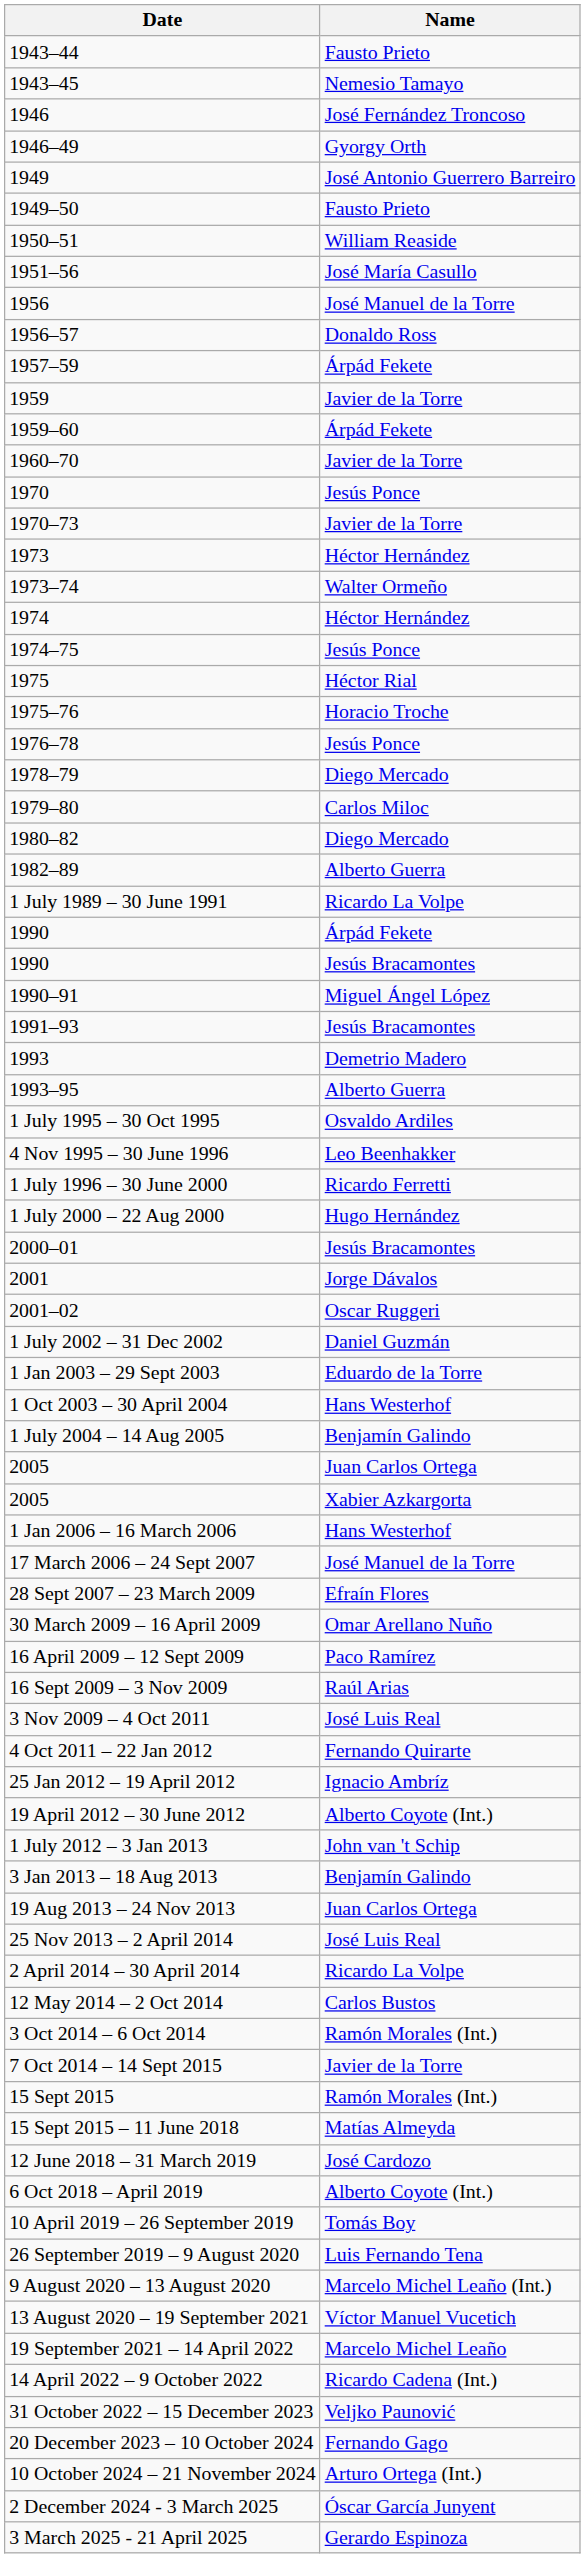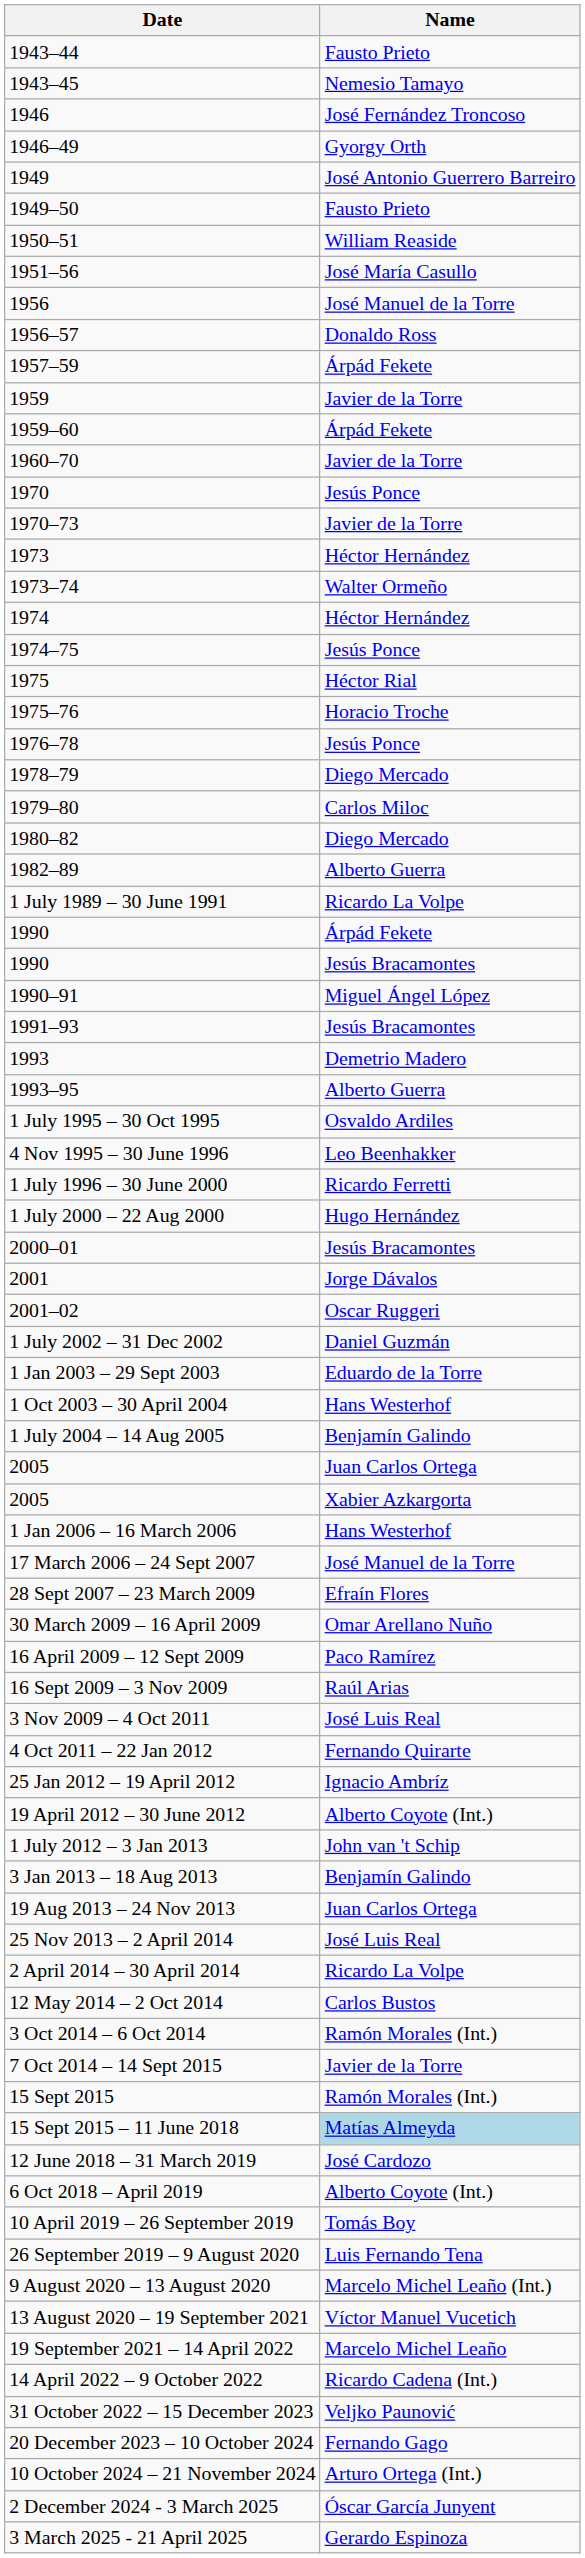(390, 2128) no background -> (390, 2128) lightblue background
